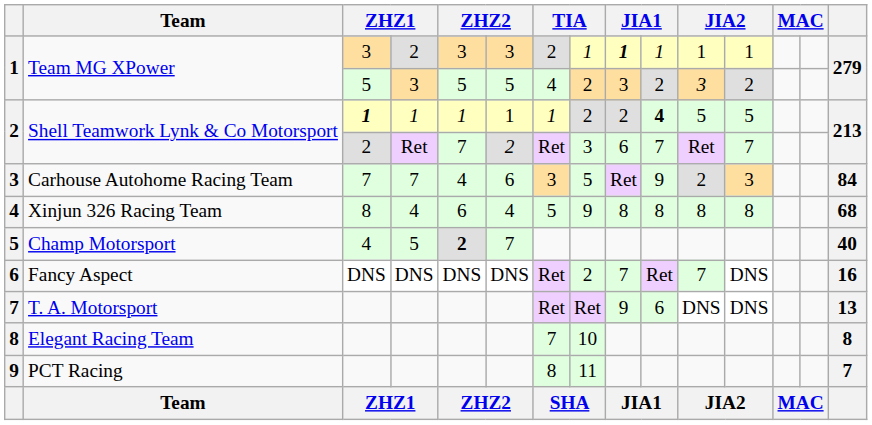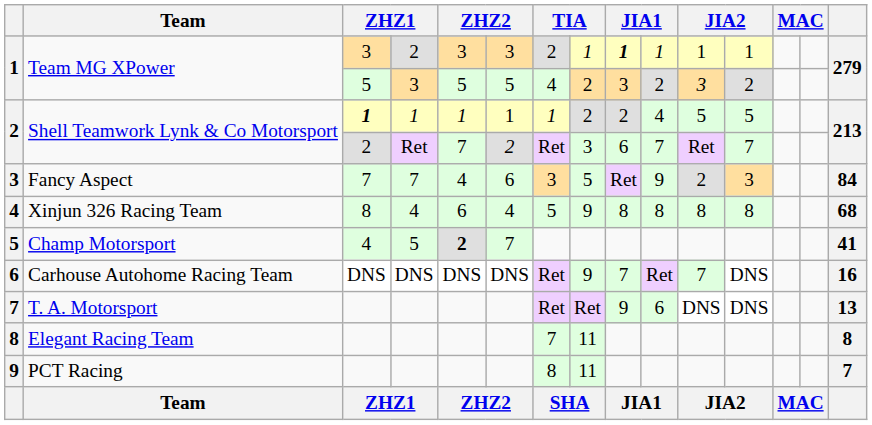(659, 115) bold -> (659, 115) normal
(160, 179) Carhouse Autohome Racing Team -> (80, 179) Fancy Aspect
(847, 243) 40 -> (847, 243) 41
(80, 274) Fancy Aspect -> (160, 274) Carhouse Autohome Racing Team
(587, 274) 2 -> (587, 274) 9
(587, 338) 10 -> (587, 338) 11
